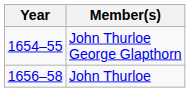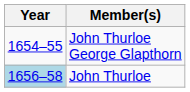(35, 76) no background -> (35, 76) lightblue background
